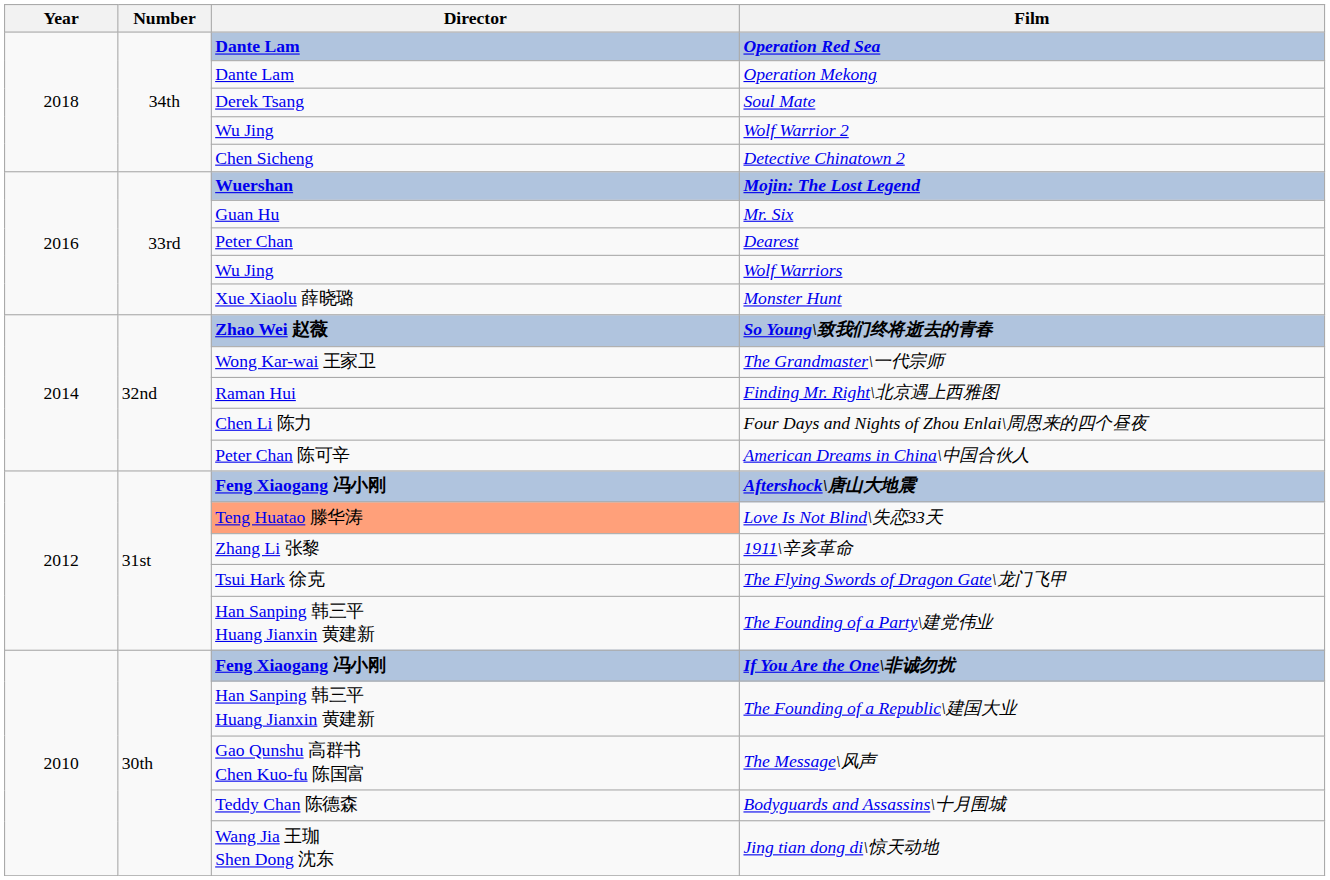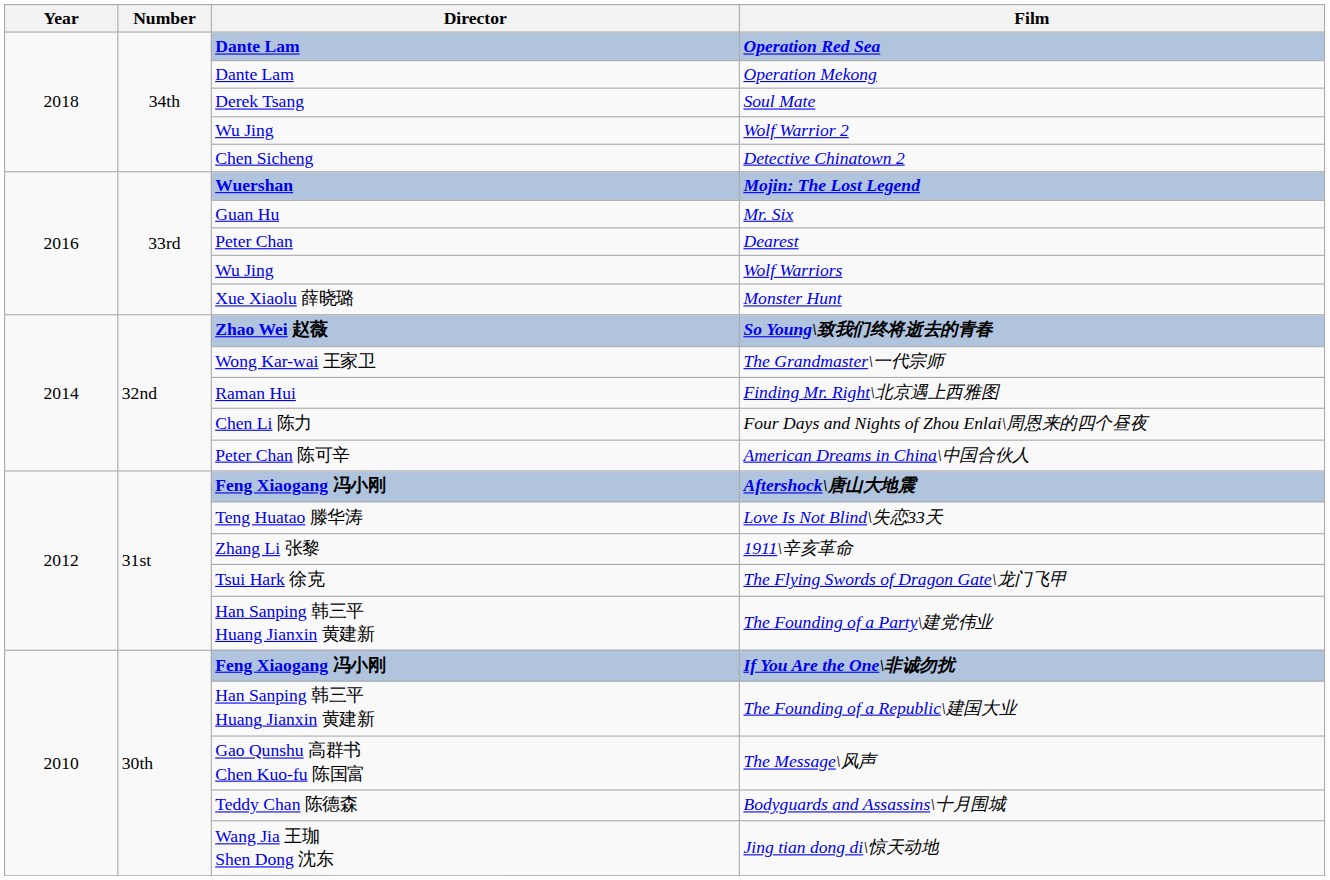(289, 517) lightsalmon background -> (289, 517) no background
